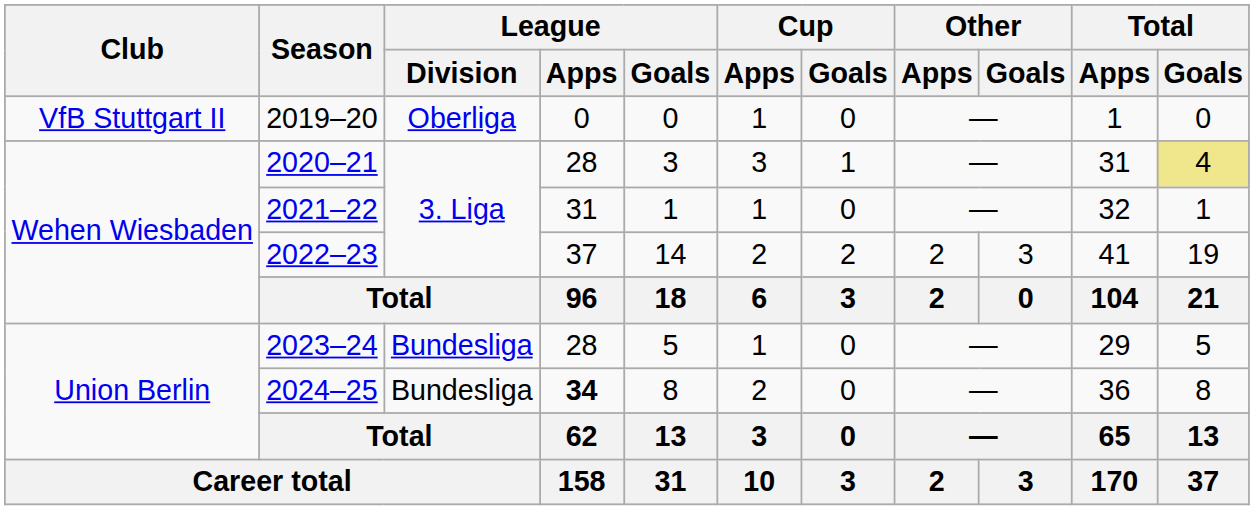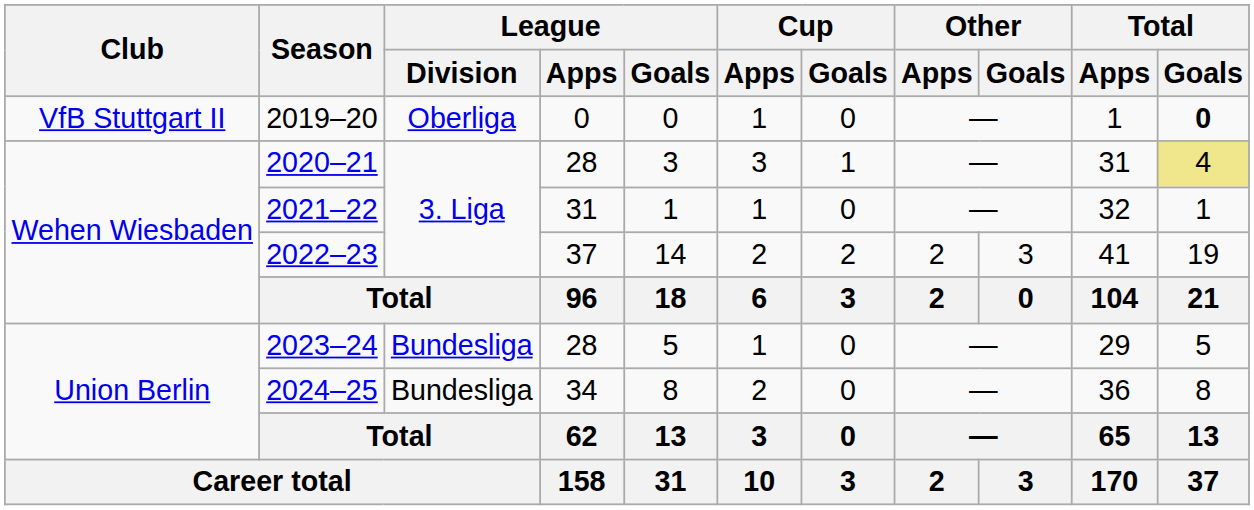(1203, 118) normal -> (1203, 118) bold
(582, 390) bold -> (582, 390) normal
